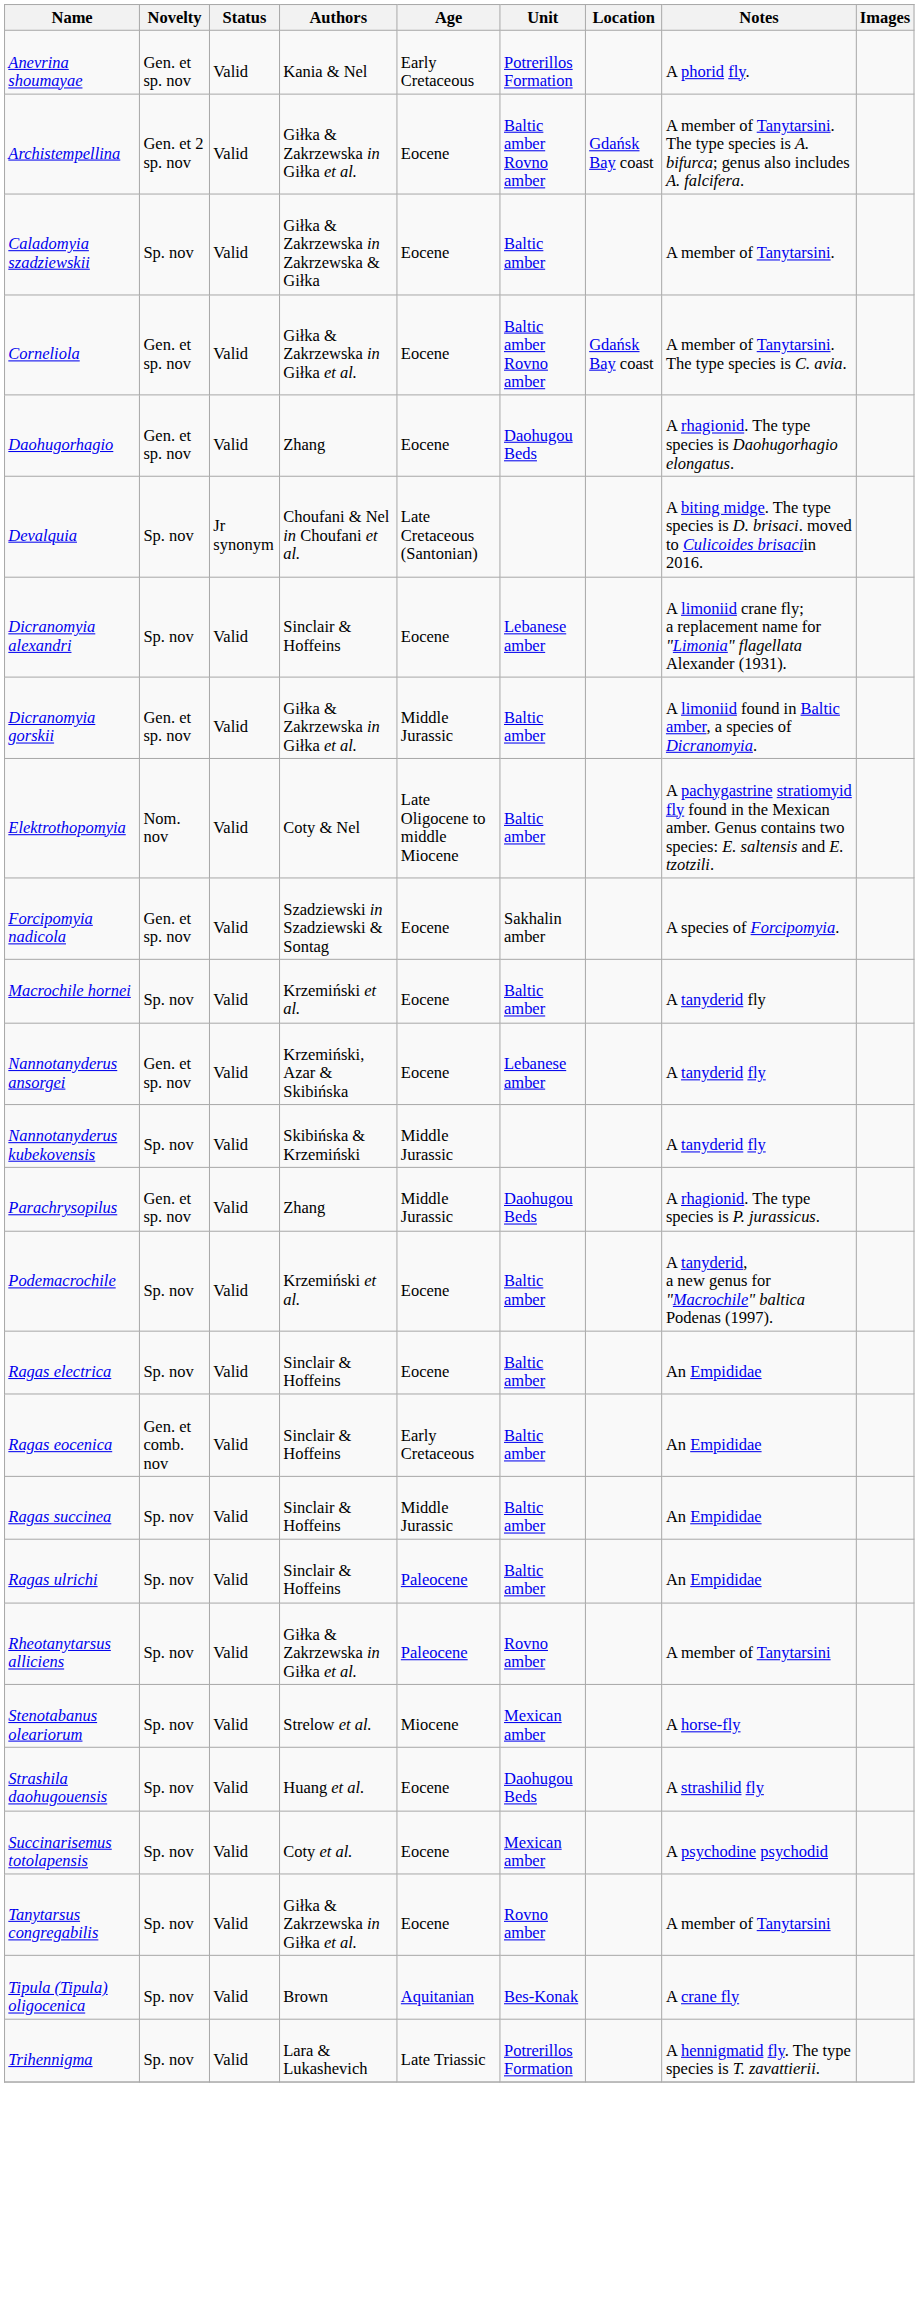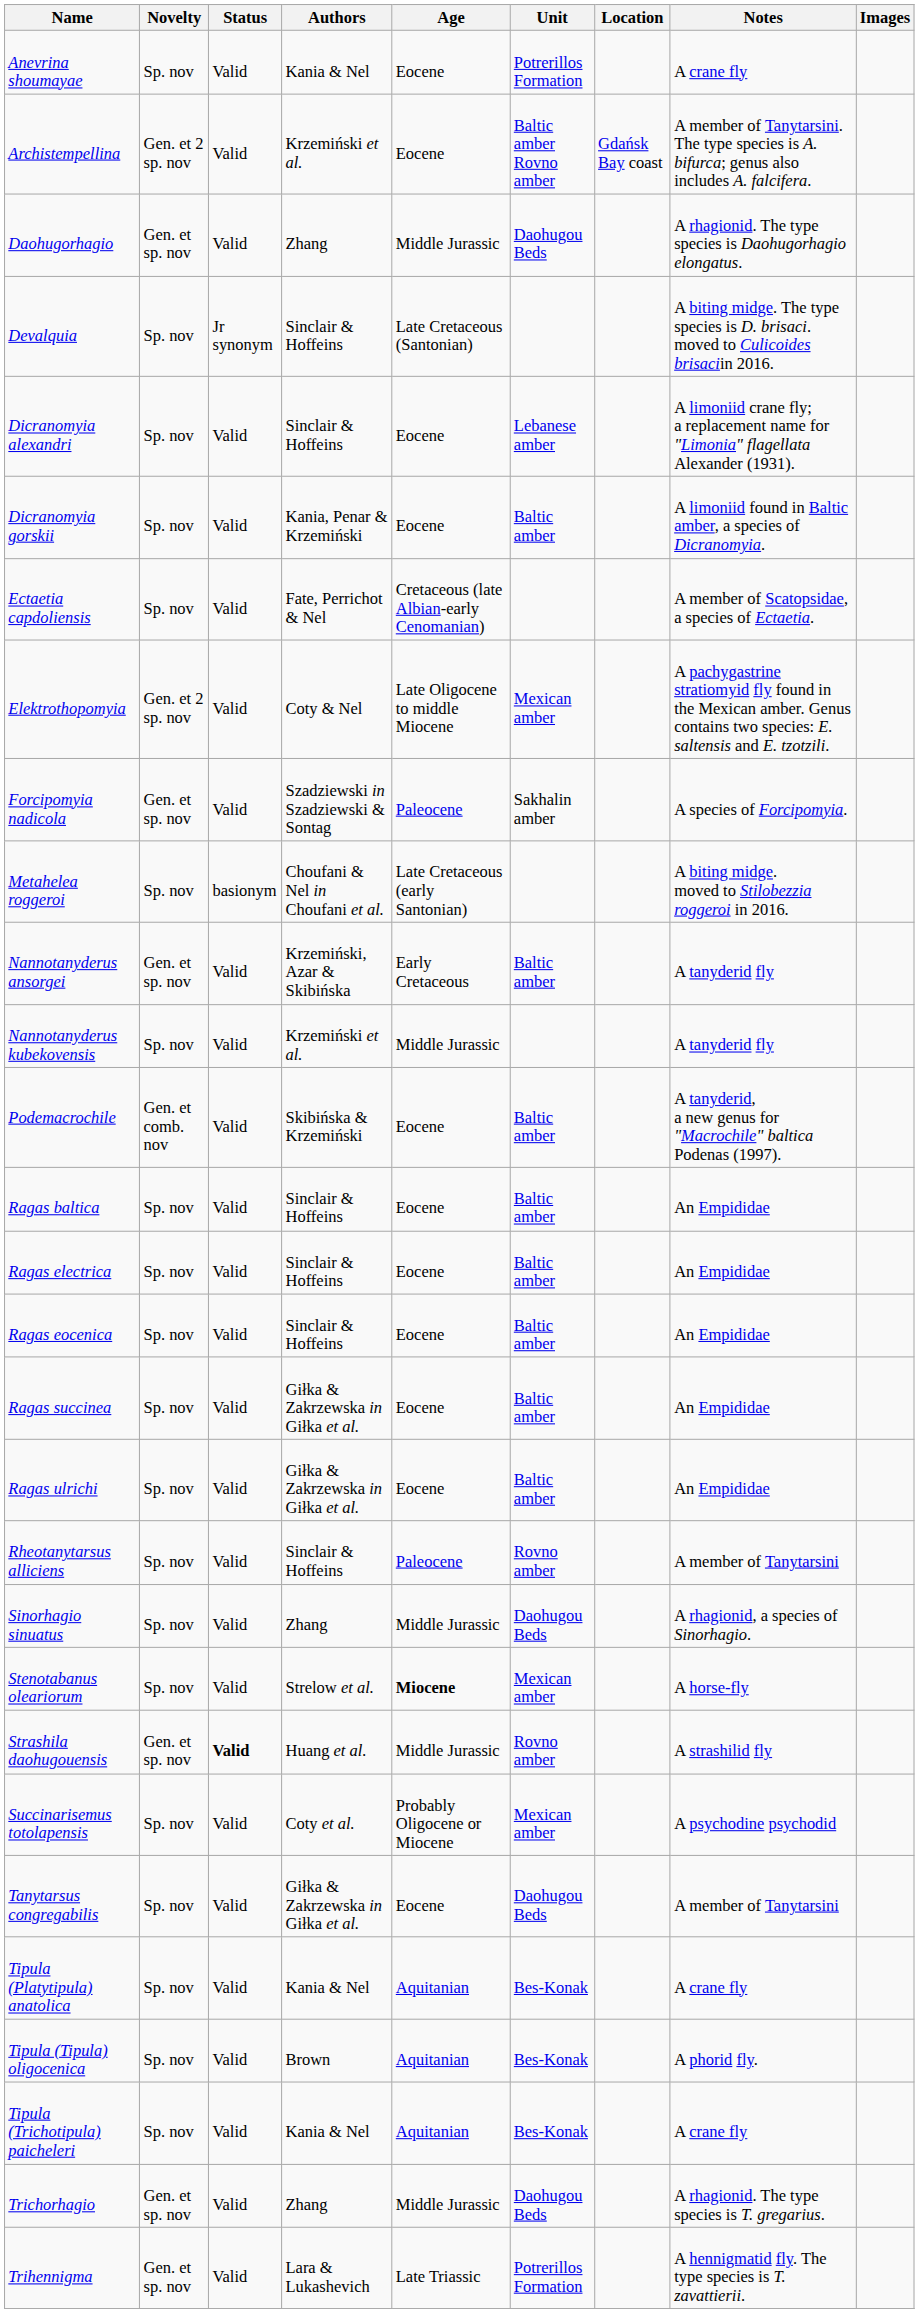(167, 71) Gen. et sp. nov -> (169, 71) Sp. nov
(437, 71) Early Cretaceous -> (420, 71) Eocene
(708, 71) A phorid fly. -> (711, 71) A crane fly
(332, 153) Giłka & Zakrzewska in Giłka et al. -> (332, 153) Krzemiński et al.
- row: (49, 253)
- row: (44, 353)
(425, 444) Eocene -> (448, 244) Middle Jurassic
(336, 535) Choufani & Nel in Choufani et al. -> (320, 335) Sinclair & Hoffeins
(167, 727) Gen. et sp. nov -> (169, 526) Sp. nov
(332, 727) Giłka & Zakrzewska in Giłka et al. -> (337, 526) Kania, Penar & Krzemiński
(427, 727) Middle Jurassic -> (420, 526) Eocene
+ row: (50, 608)
(162, 827) Nom. nov -> (173, 708) Gen. et 2 sp. nov
(525, 827) Baltic amber -> (543, 708) Mexican amber
(425, 927) Eocene -> (429, 808) Paleocene
- row: (70, 991)
+ row: (43, 890)
(425, 1072) Eocene -> (432, 972) Early Cretaceous
(535, 1072) Lebanese amber -> (534, 972) Baltic amber
(324, 1145) Skibińska & Krzemiński -> (332, 1044) Krzemiński et al.
- row: (63, 1208)
(169, 1290) Sp. nov -> (167, 1126) Gen. et comb. nov
(330, 1290) Krzemiński et al. -> (326, 1126) Skibińska & Krzemiński
+ row: (54, 1208)
(167, 1444) Gen. et comb. nov -> (169, 1334) Sp. nov
(437, 1444) Early Cretaceous -> (420, 1334) Eocene
(317, 1516) Sinclair & Hoffeins -> (334, 1407) Giłka & Zakrzewska in Giłka et al.
(427, 1516) Middle Jurassic -> (420, 1407) Eocene
(317, 1580) Sinclair & Hoffeins -> (334, 1489) Giłka & Zakrzewska in Giłka et al.
(434, 1580) Paleocene -> (420, 1489) Eocene
(332, 1652) Giłka & Zakrzewska in Giłka et al. -> (320, 1561) Sinclair & Hoffeins
+ row: (45, 1624)
(430, 1725) normal -> (426, 1688) bold
(169, 1788) Sp. nov -> (167, 1751) Gen. et sp. nov
(231, 1788) normal -> (231, 1751) bold
(425, 1788) Eocene -> (448, 1751) Middle Jurassic
(538, 1788) Daohugou Beds -> (536, 1751) Rovno amber
(425, 1851) Eocene -> (439, 1823) Probably Oligocene or Miocene
(526, 1924) Rovno amber -> (548, 1905) Daohugou Beds
+ row: (50, 1987)
(703, 1996) A crane fly -> (716, 2059) A phorid fly.
+ row: (55, 2132)
+ row: (52, 2204)
(169, 2059) Sp. nov -> (167, 2277) Gen. et sp. nov
